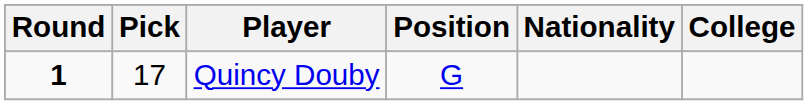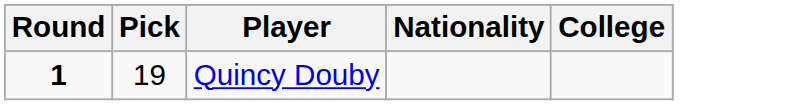- column: (452, 27)
(150, 74) 17 -> (150, 74) 19
